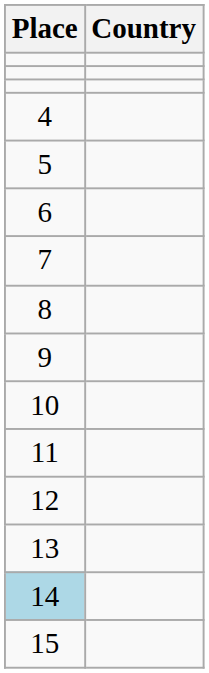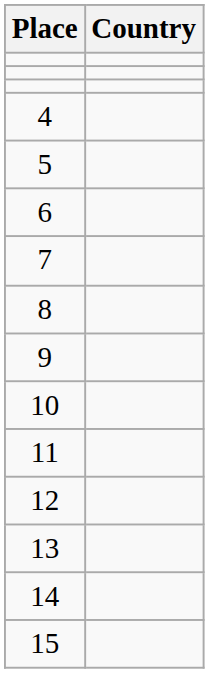(45, 595) lightblue background -> (45, 595) no background
